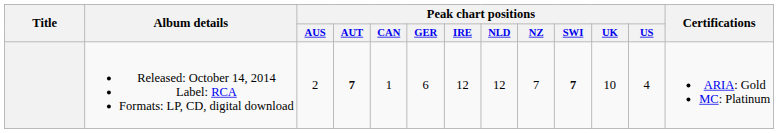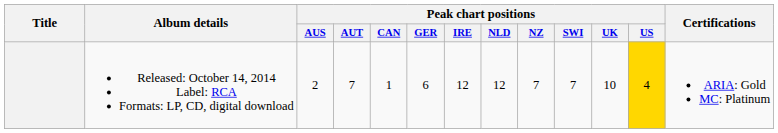(352, 85) bold -> (352, 85) normal
(573, 85) bold -> (573, 85) normal
(647, 85) no background -> (647, 85) gold background
